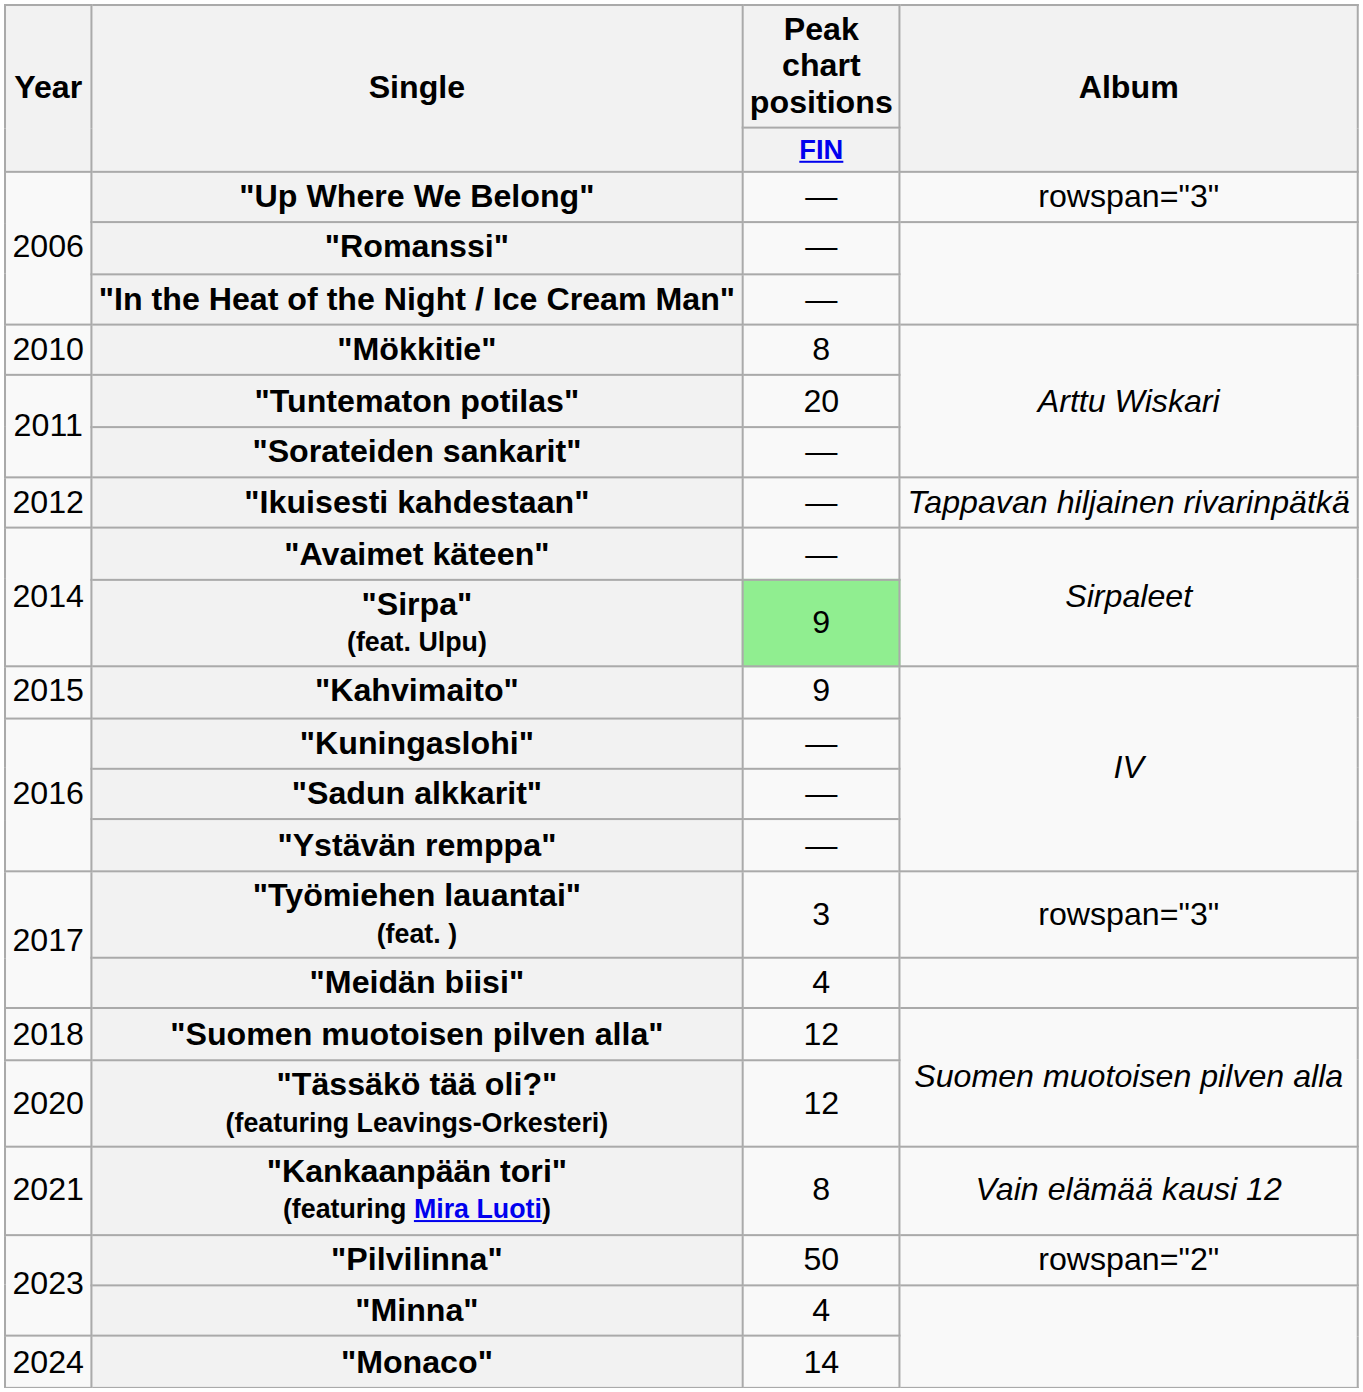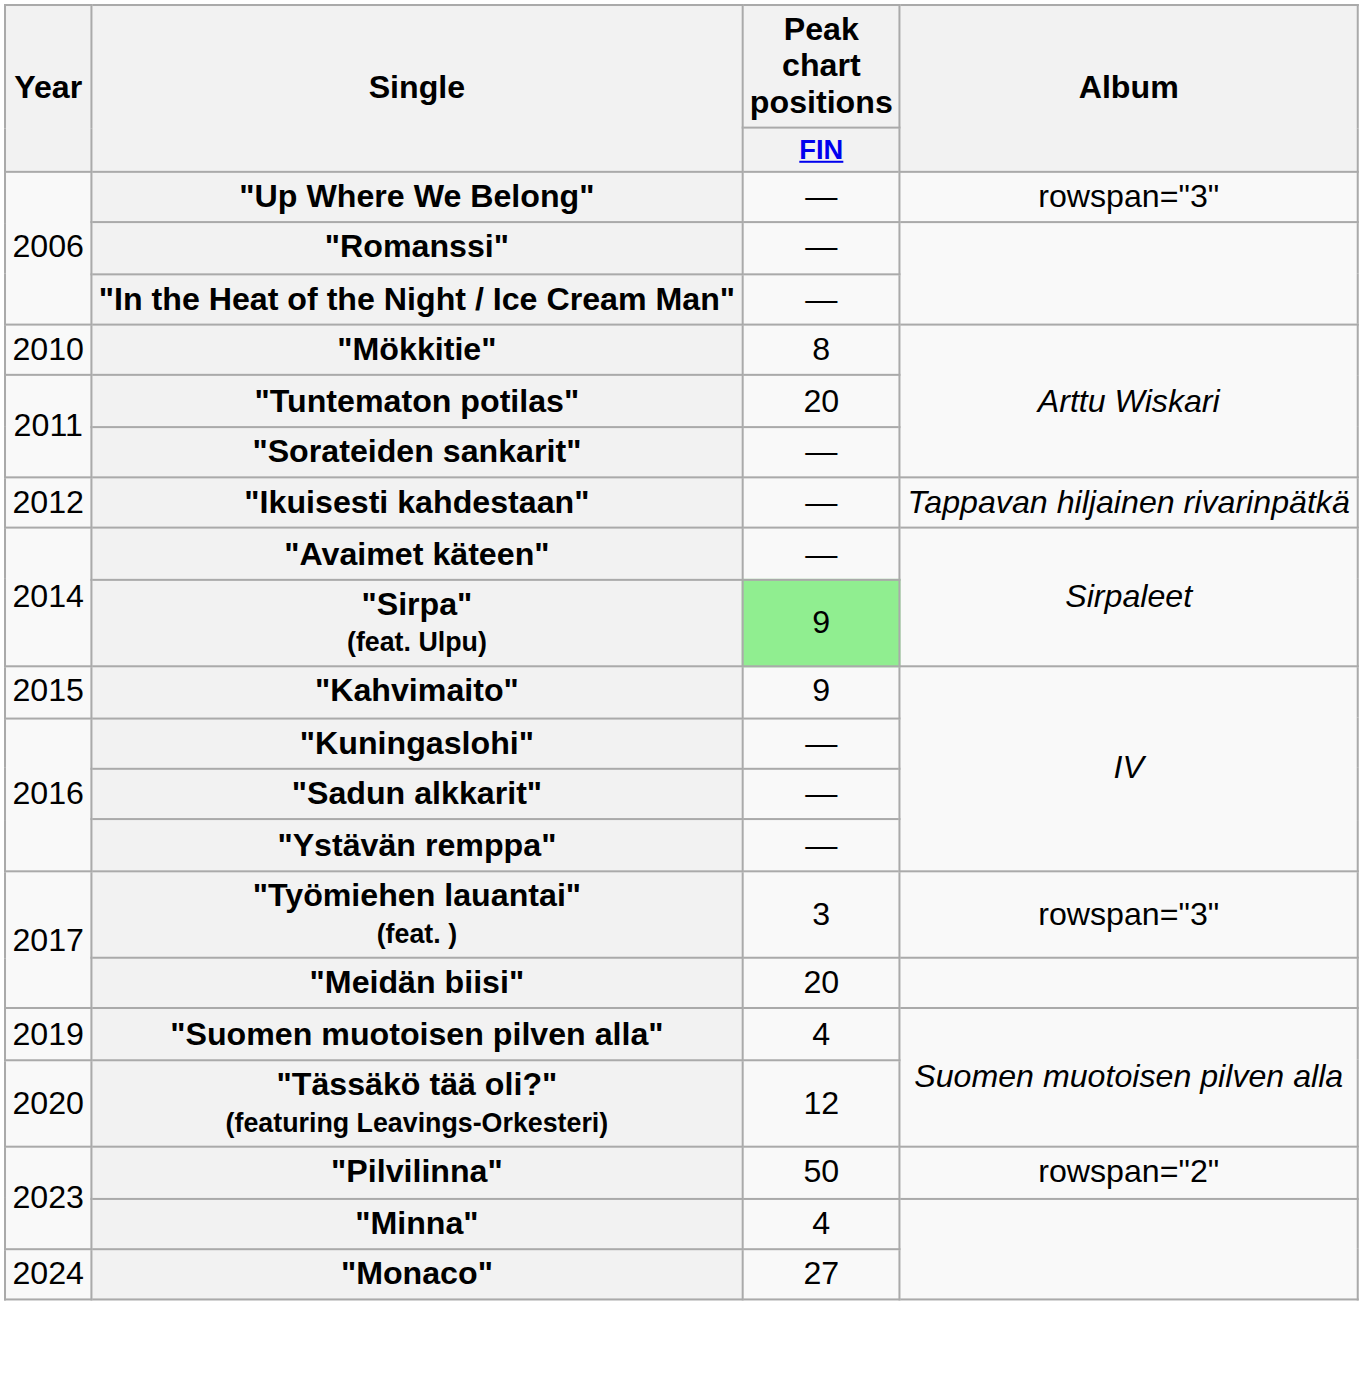(821, 982) 4 -> (821, 982) 20
(48, 1033) 2018 -> (48, 1033) 2019
(821, 1033) 12 -> (821, 1033) 4
- row: (417, 1190)
(821, 1361) 14 -> (821, 1274) 27
